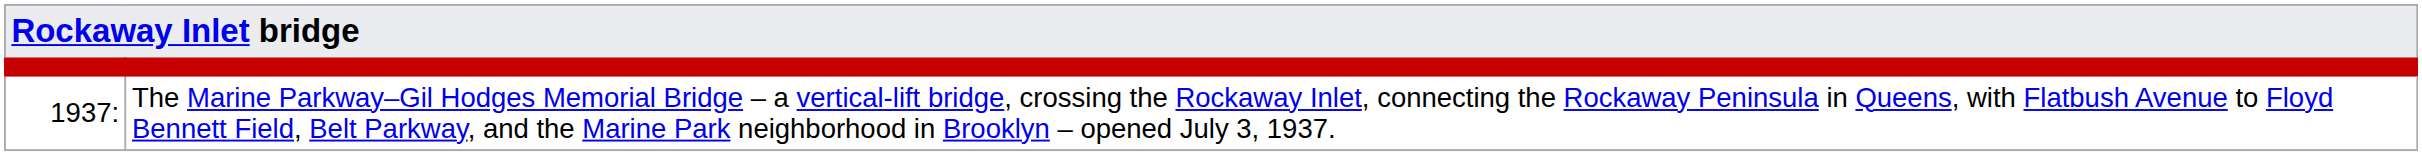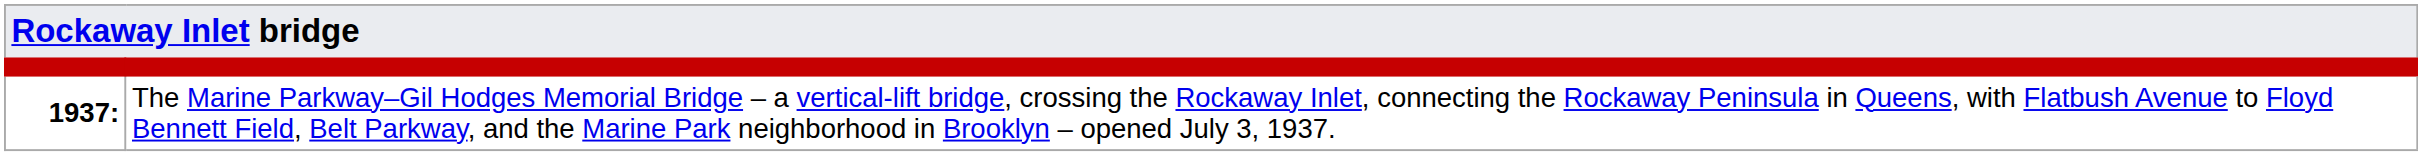(85, 113) normal -> (84, 113) bold
